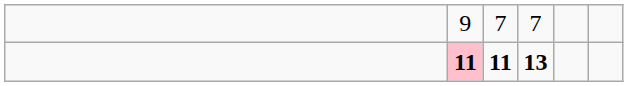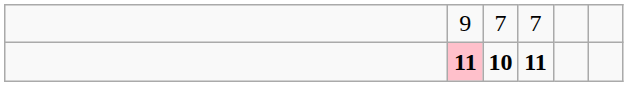(500, 61) 11 -> (500, 61) 10
(535, 61) 13 -> (535, 61) 11
